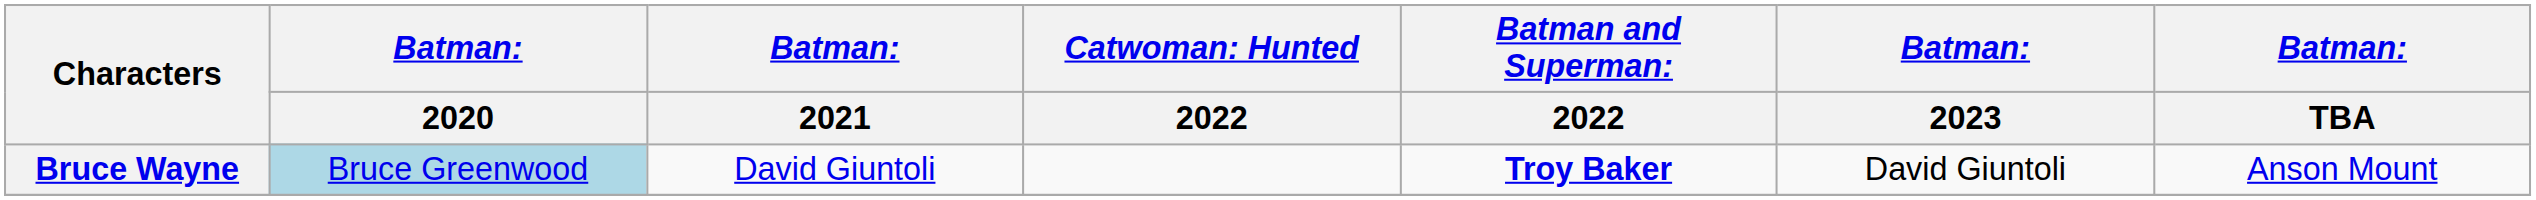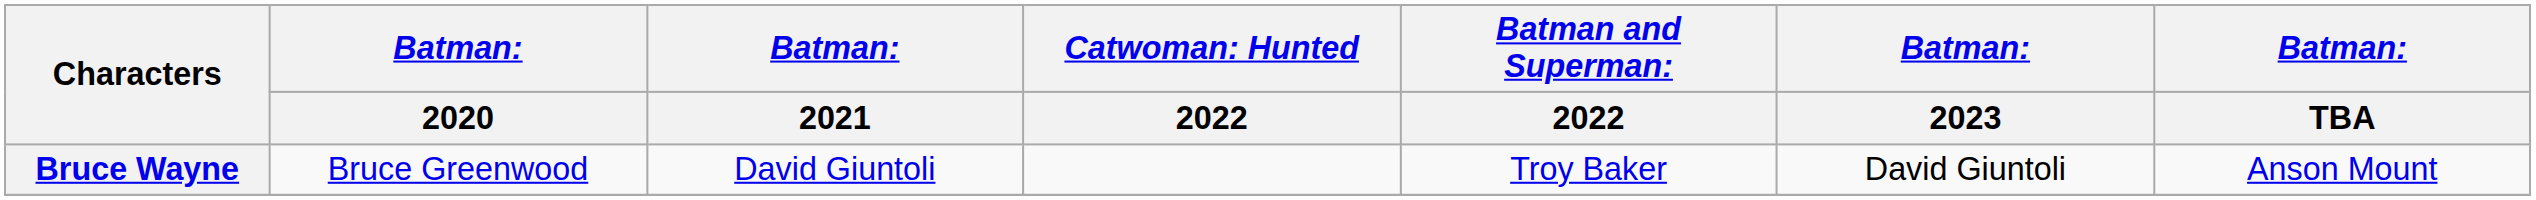(458, 169) lightblue background -> (458, 169) no background
(1589, 169) bold -> (1589, 169) normal
